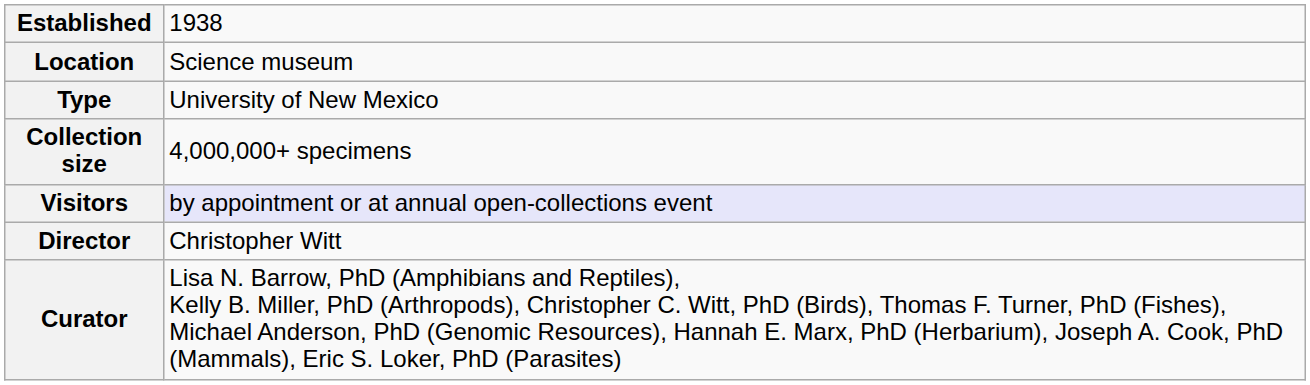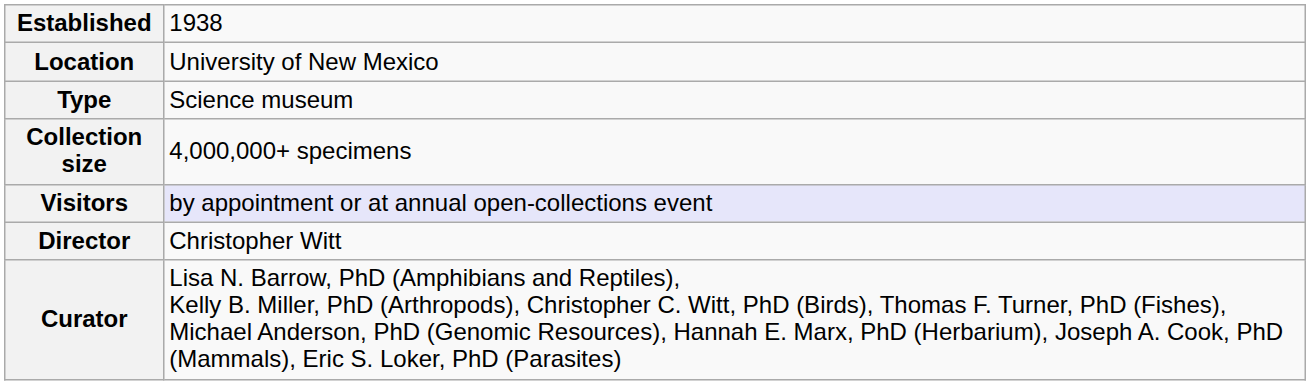(261, 61) Science museum -> (304, 61) University of New Mexico
(304, 99) University of New Mexico -> (261, 99) Science museum
